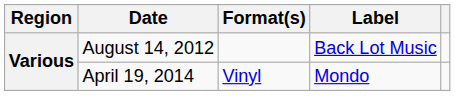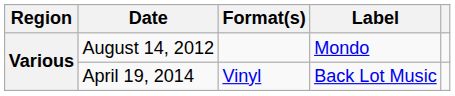(375, 47) Back Lot Music -> (342, 47) Mondo
(342, 76) Mondo -> (375, 76) Back Lot Music
